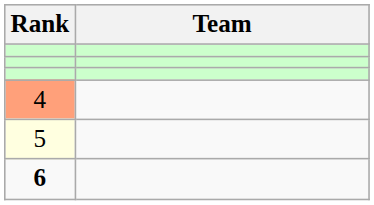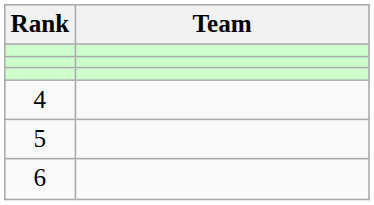(40, 98) lightsalmon background -> (40, 98) no background
(40, 138) lightyellow background -> (40, 138) no background
(40, 178) bold -> (40, 178) normal
